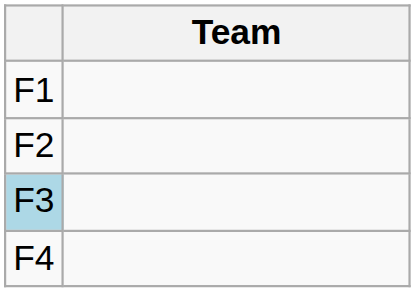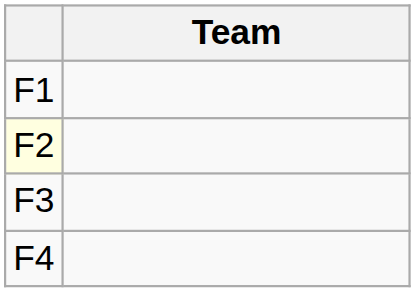(34, 145) no background -> (34, 145) lightyellow background
(34, 201) lightblue background -> (34, 201) no background
